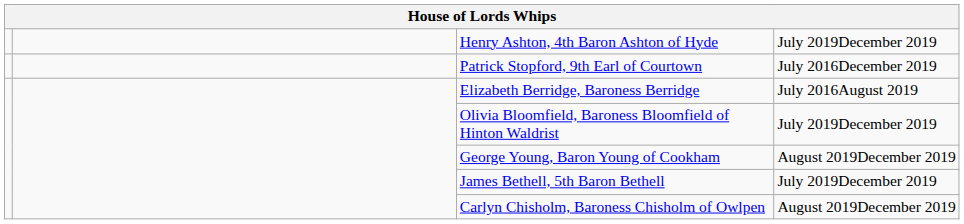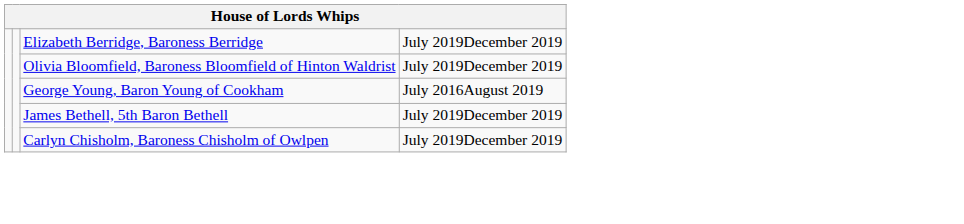- row: (589, 41)
- row: (581, 66)
(848, 90) July 2016August 2019 -> (482, 41) July 2019December 2019
(867, 157) August 2019December 2019 -> (473, 90) July 2016August 2019
(867, 206) August 2019December 2019 -> (482, 139) July 2019December 2019
